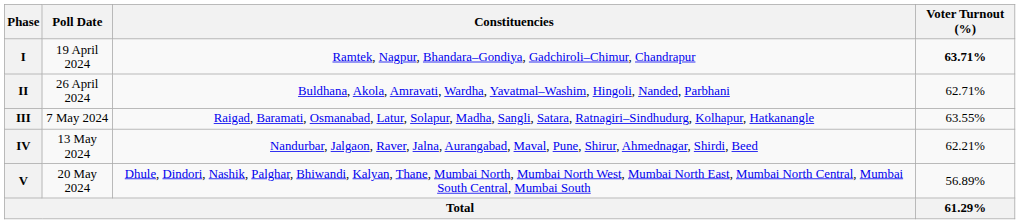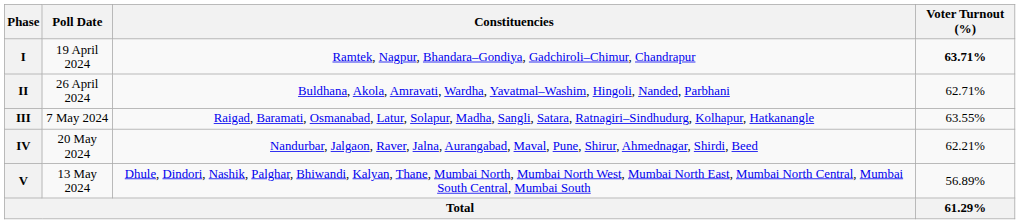(77, 146) 13 May 2024 -> (77, 146) 20 May 2024
(77, 180) 20 May 2024 -> (77, 180) 13 May 2024
